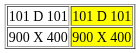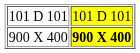(102, 37) normal -> (102, 37) bold
